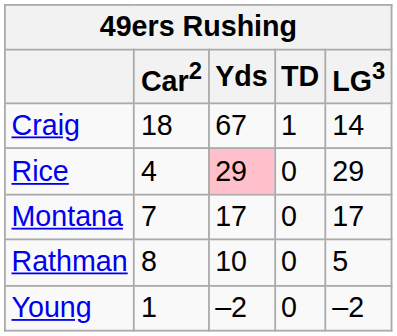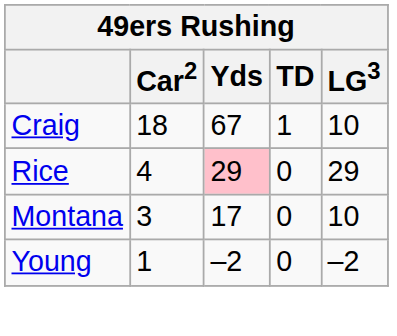(348, 125) 14 -> (343, 125) 10
(149, 216) 7 -> (144, 216) 3
(348, 216) 17 -> (343, 216) 10
- row: (70, 262)
